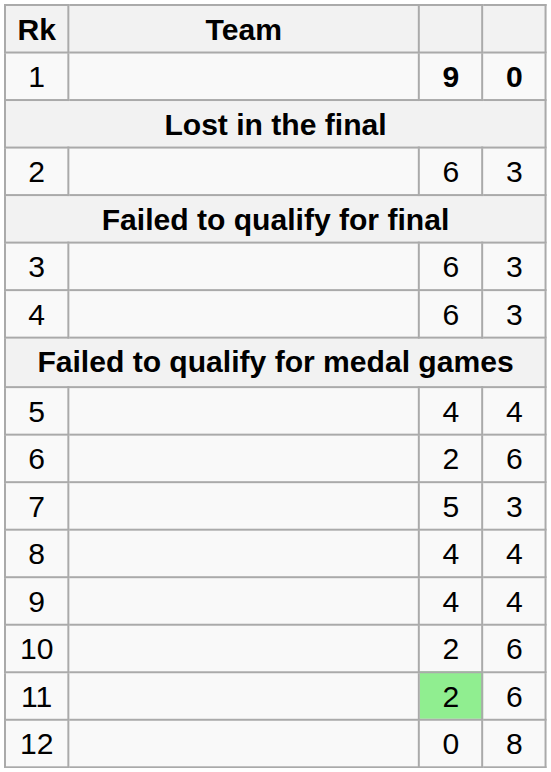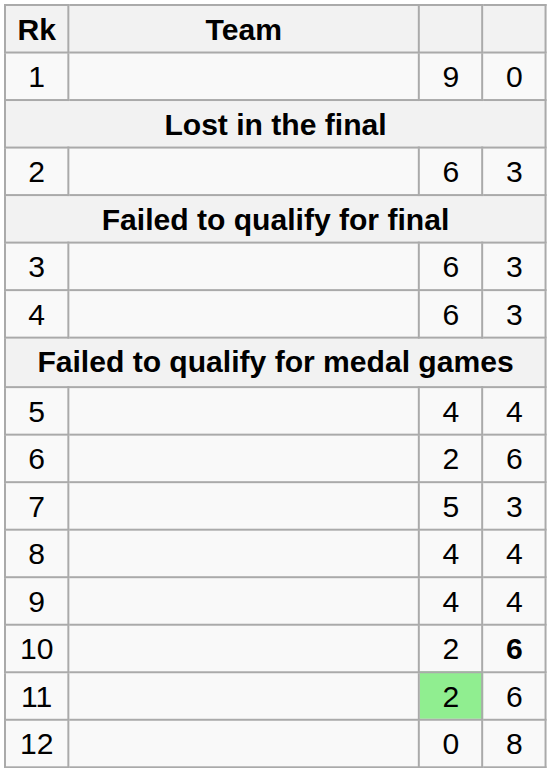(451, 77) bold -> (451, 77) normal
(514, 77) bold -> (514, 77) normal
(514, 648) normal -> (514, 648) bold
